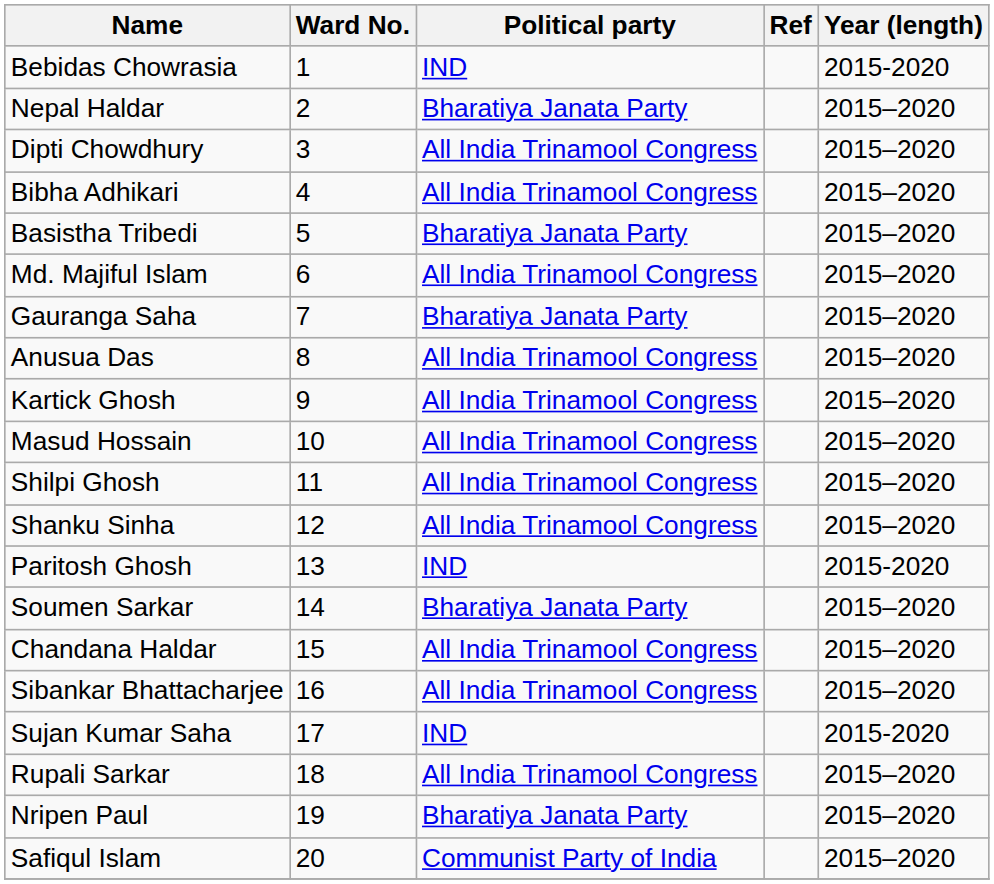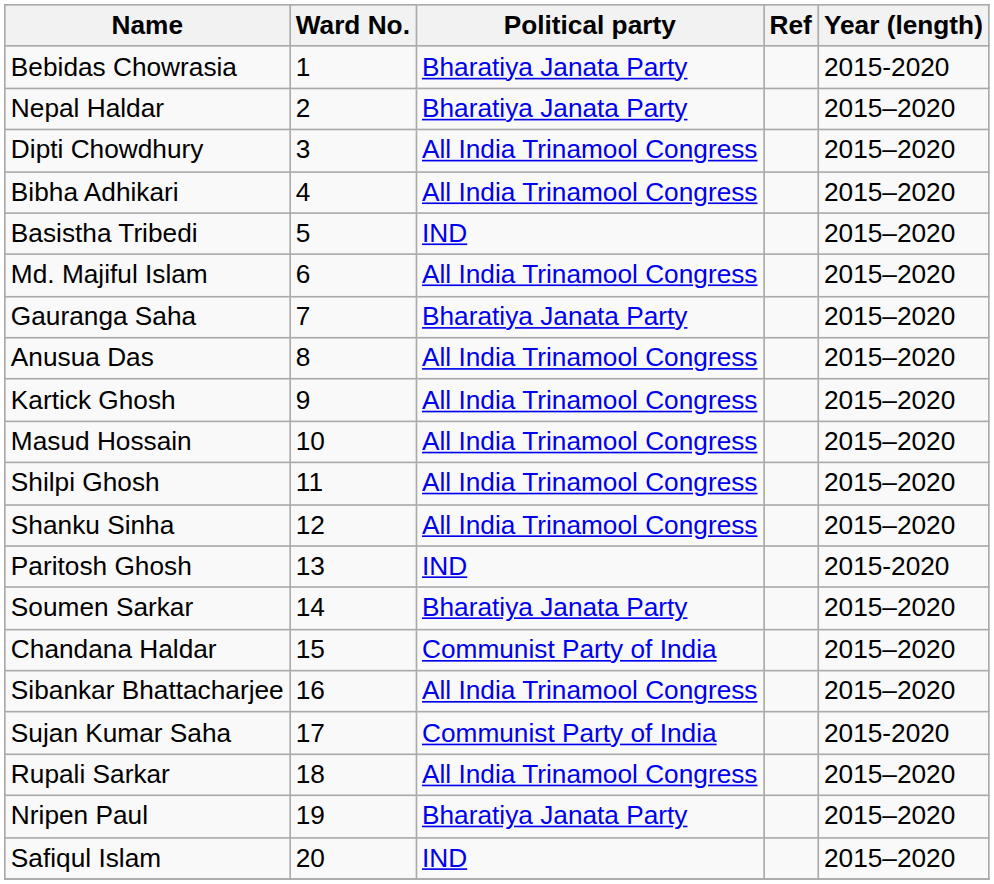(445, 66) IND -> (555, 66) Bharatiya Janata Party
(555, 233) Bharatiya Janata Party -> (445, 233) IND
(590, 649) All India Trinamool Congress -> (569, 649) Communist Party of India
(445, 732) IND -> (569, 732) Communist Party of India
(569, 857) Communist Party of India -> (445, 857) IND
